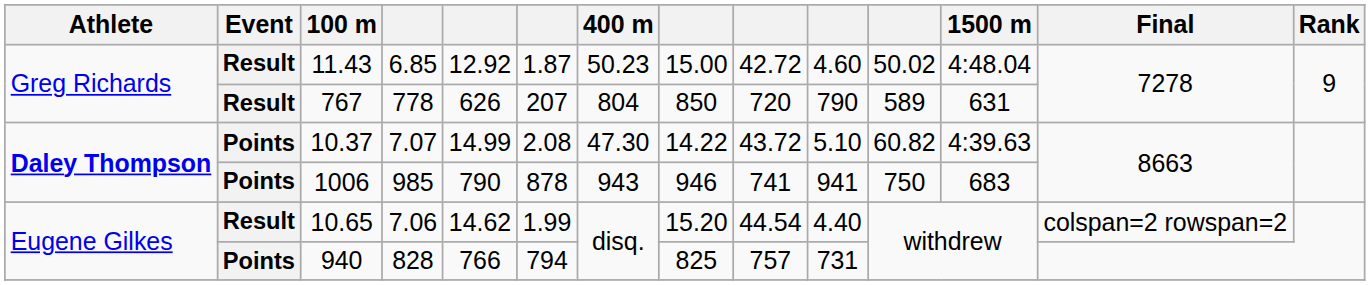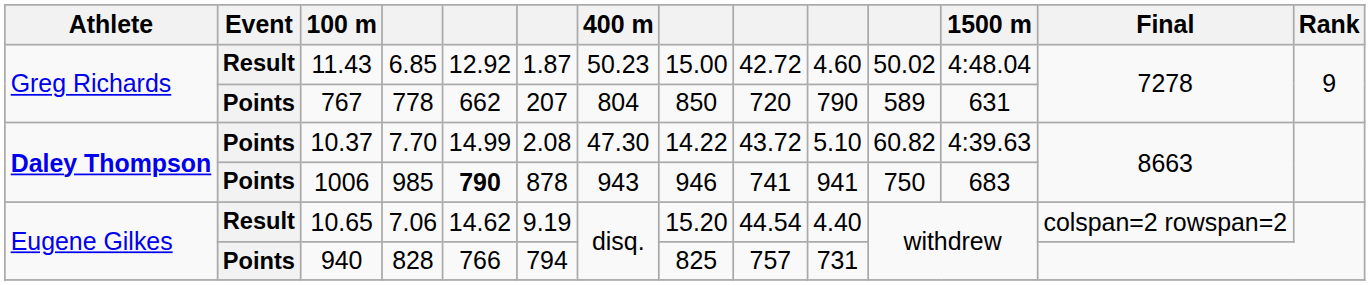(259, 104) Result -> (259, 104) Points
(480, 104) 626 -> (480, 104) 662
(413, 143) 7.07 -> (413, 143) 7.70
(480, 182) normal -> (480, 182) bold
(547, 222) 1.99 -> (547, 222) 9.19
